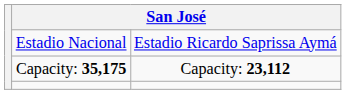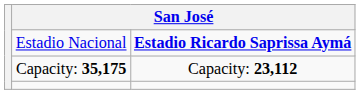(235, 42) normal -> (243, 42) bold
